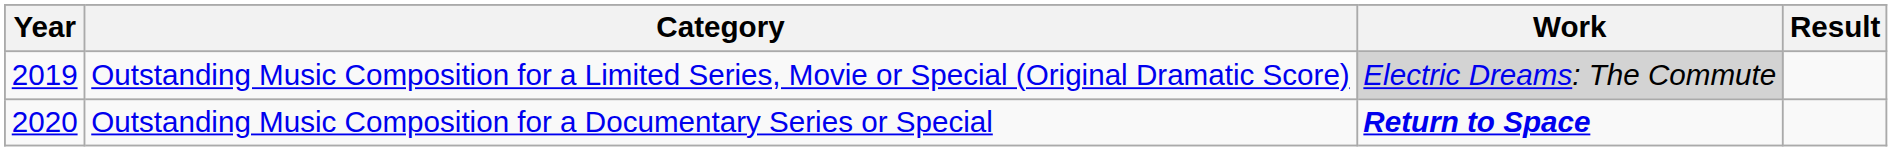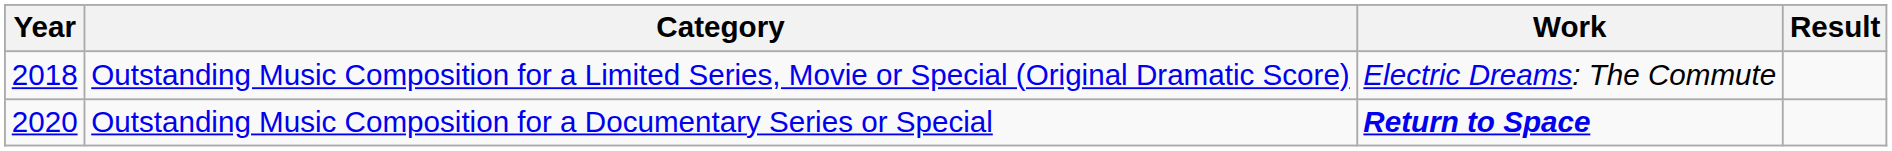(45, 74) 2019 -> (45, 74) 2018
(1570, 74) lightgrey background -> (1570, 74) no background
